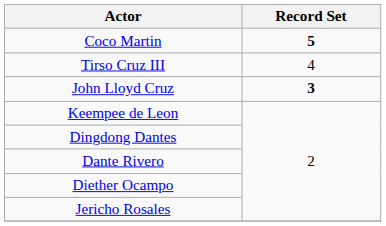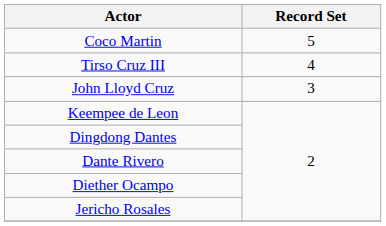(311, 40) bold -> (311, 40) normal
(311, 88) bold -> (311, 88) normal
